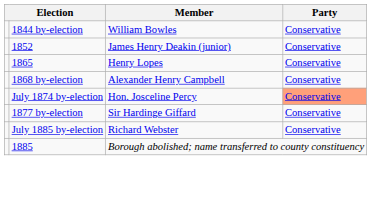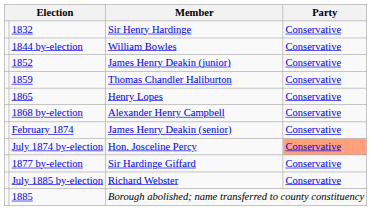+ row: (22, 29)
+ row: (22, 79)
+ row: (43, 130)
